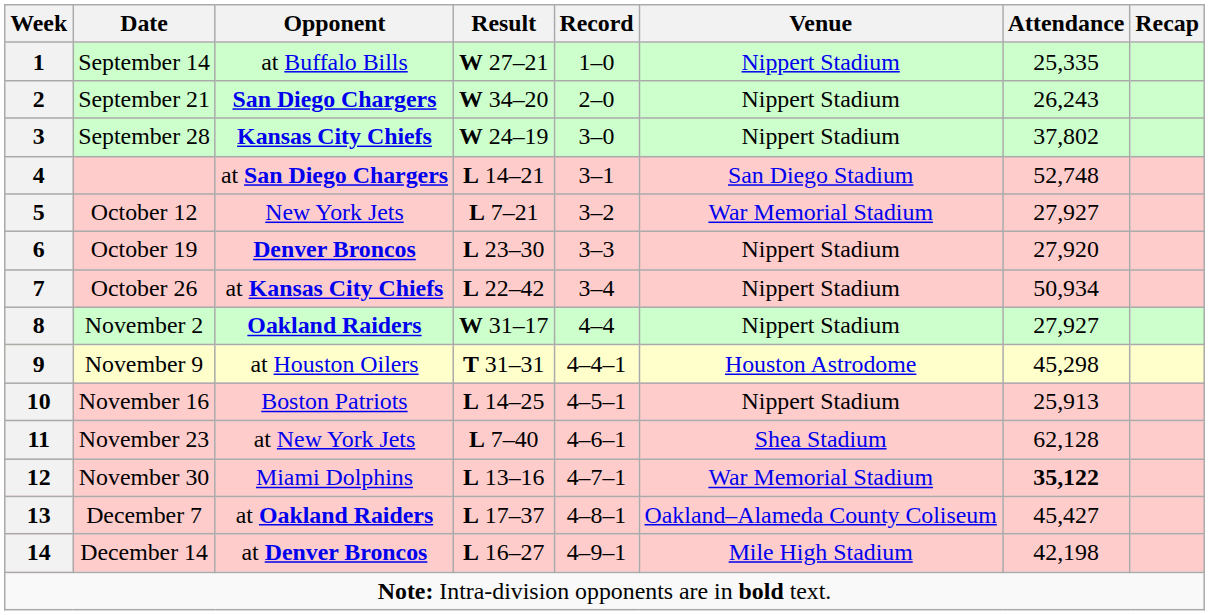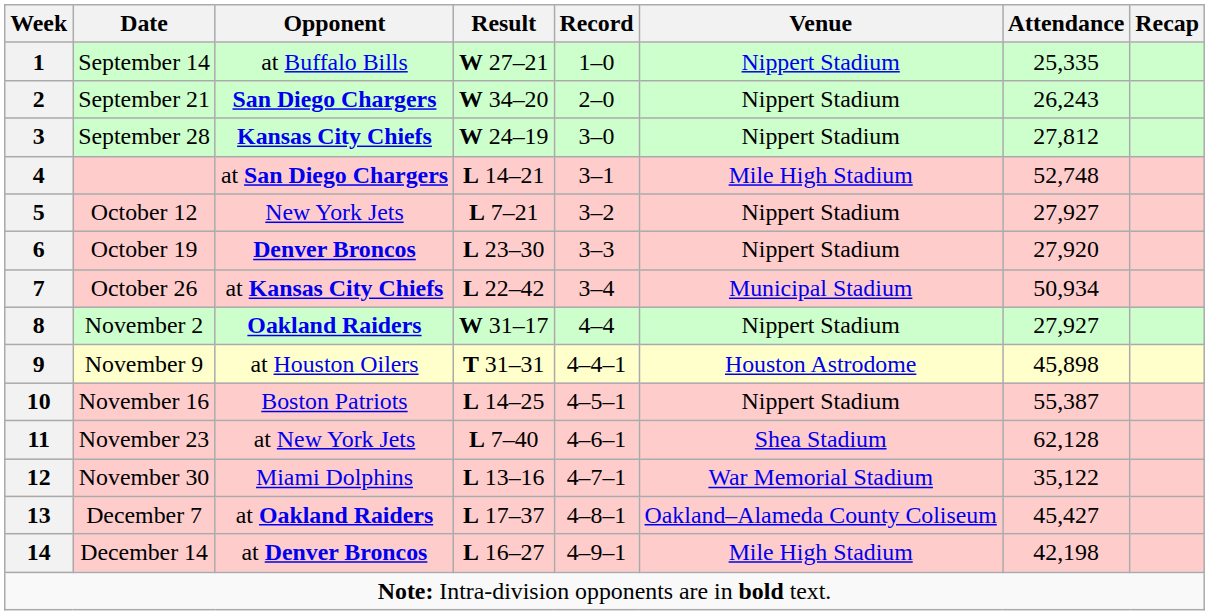(1066, 136) 37,802 -> (1066, 136) 27,812
(821, 174) San Diego Stadium -> (821, 174) Mile High Stadium
(821, 212) War Memorial Stadium -> (821, 212) Nippert Stadium
(821, 288) Nippert Stadium -> (821, 288) Municipal Stadium
(1066, 363) 45,298 -> (1066, 363) 45,898
(1066, 401) 25,913 -> (1066, 401) 55,387
(1066, 477) bold -> (1066, 477) normal
